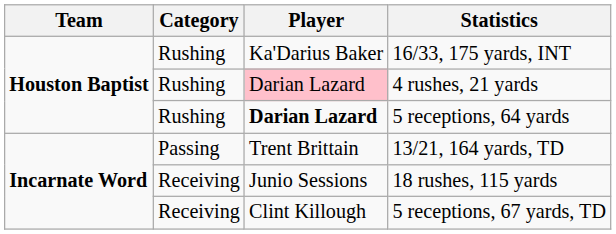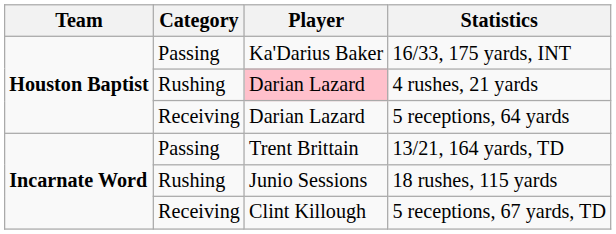(192, 52) Rushing -> (189, 52) Passing
(192, 116) Rushing -> (199, 116) Receiving
(313, 116) bold -> (307, 116) normal
(199, 180) Receiving -> (192, 180) Rushing
